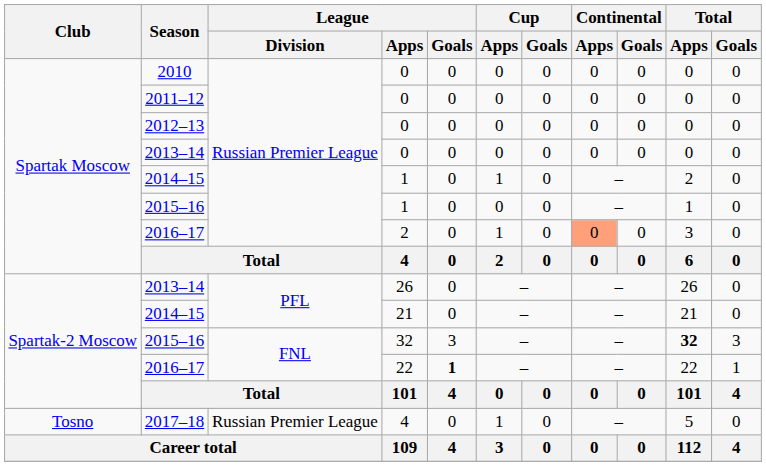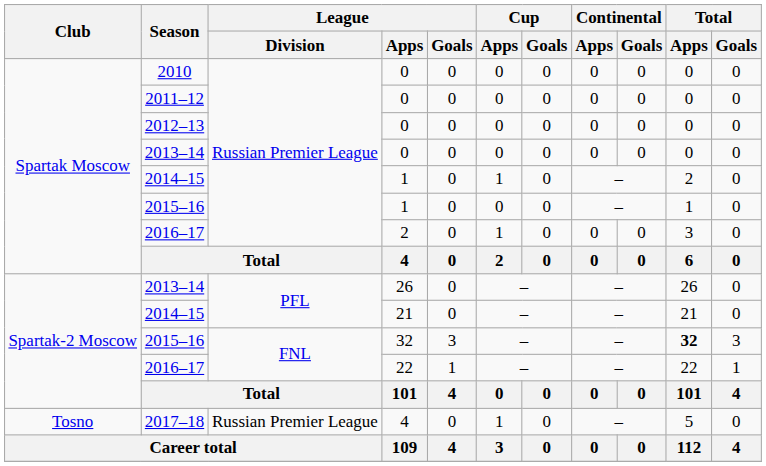(594, 233) lightsalmon background -> (594, 233) no background
(452, 367) bold -> (452, 367) normal
